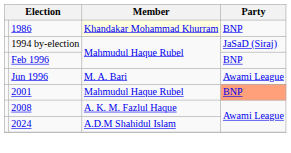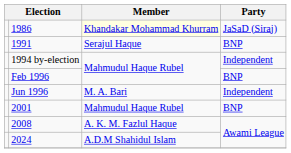(233, 28) BNP -> (250, 28) JaSaD (Siraj)
+ row: (21, 44)
(250, 44) JaSaD (Siraj) -> (248, 60) Independent
(253, 76) Awami League -> (248, 92) Independent
(233, 92) lightsalmon background -> (233, 108) no background
